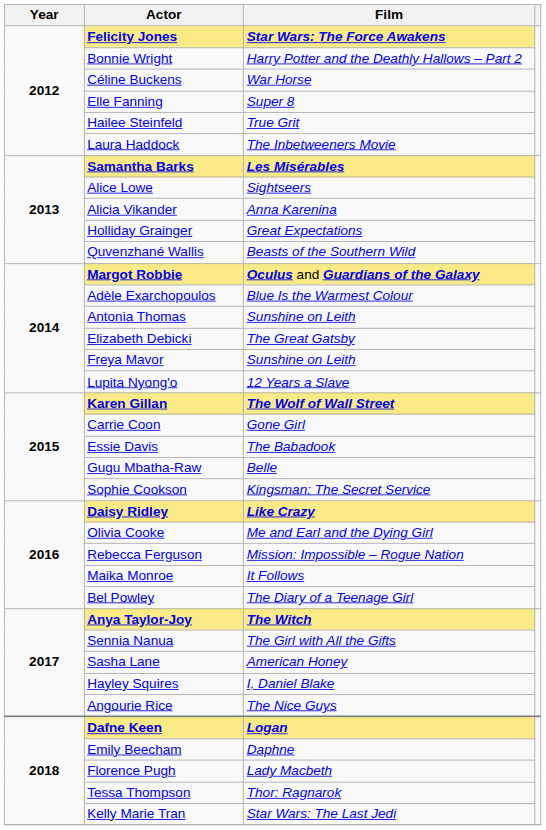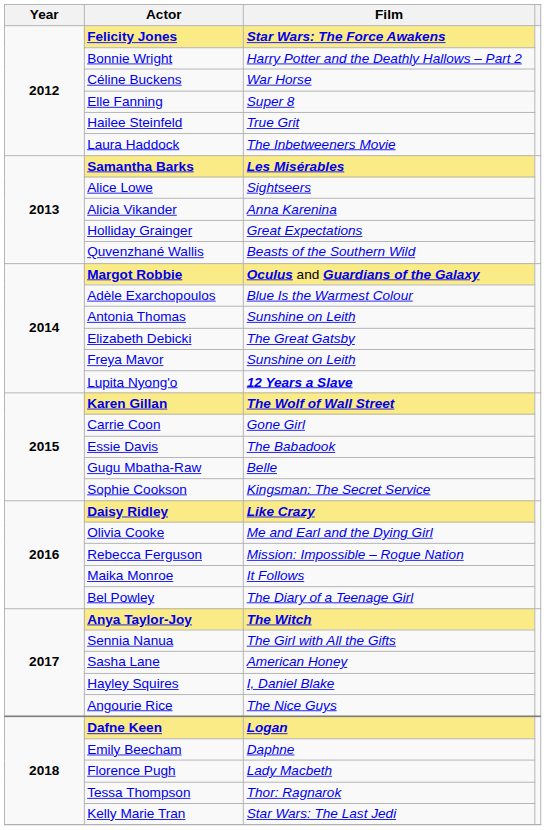(298, 381) normal -> (300, 381) bold
